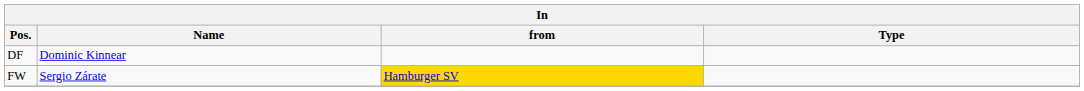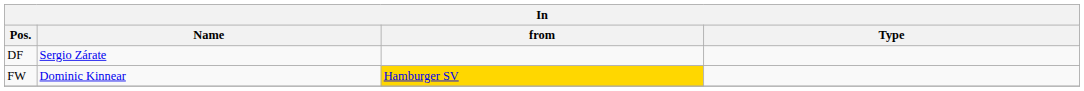(83, 55) Dominic Kinnear -> (73, 55) Sergio Zárate
(73, 76) Sergio Zárate -> (83, 76) Dominic Kinnear
